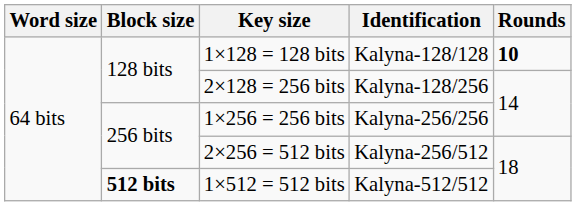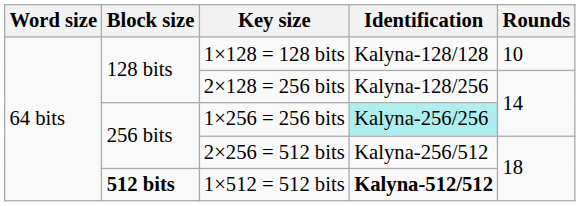(508, 53) bold -> (513, 53) normal
(421, 119) no background -> (421, 119) paleturquoise background
(421, 184) normal -> (424, 184) bold
